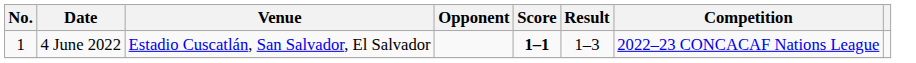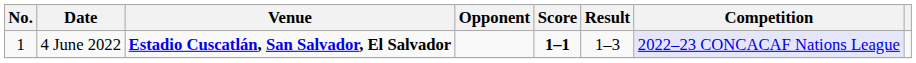(280, 44) normal -> (290, 44) bold
(748, 44) no background -> (769, 44) lavender background
